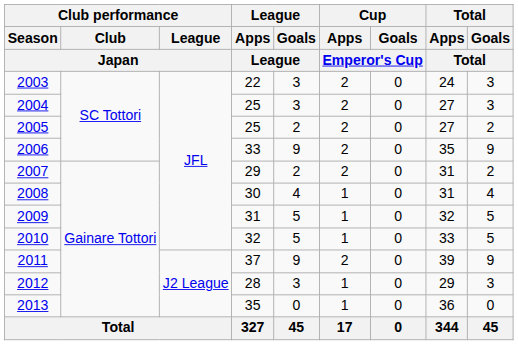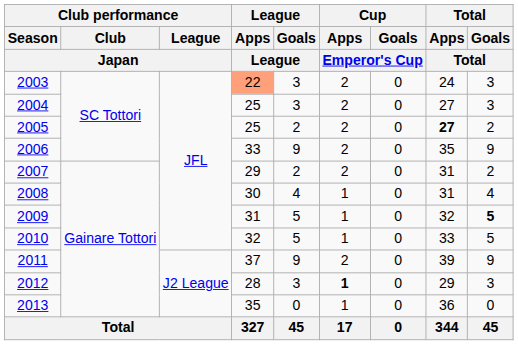(253, 82) no background -> (253, 82) lightsalmon background
(447, 127) normal -> (447, 127) bold
(491, 216) normal -> (491, 216) bold
(345, 283) normal -> (345, 283) bold
